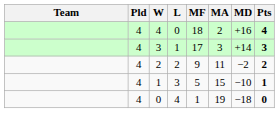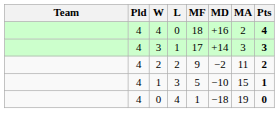columns swapped: (220, 13) <-> (243, 13)
